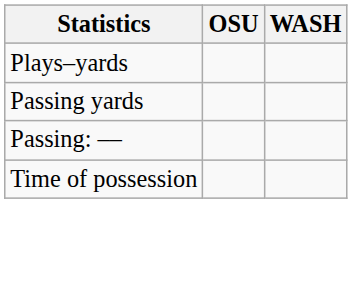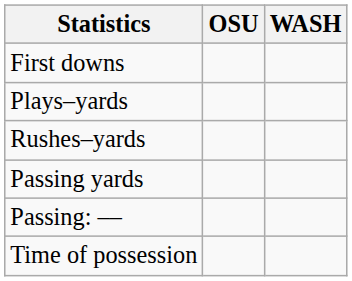+ row: (67, 62)
+ row: (78, 139)
